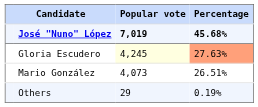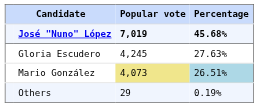(134, 53) lightyellow background -> (134, 53) no background
(210, 53) lightsalmon background -> (210, 53) no background
(134, 73) no background -> (134, 73) khaki background
(210, 73) no background -> (210, 73) lightblue background
